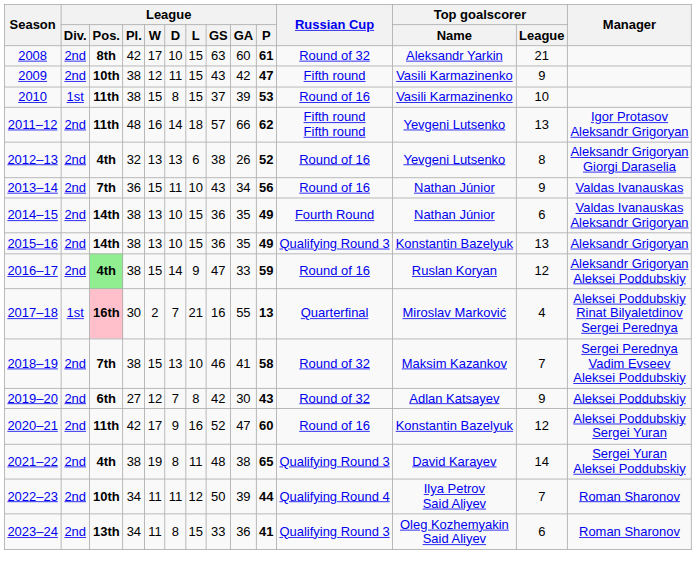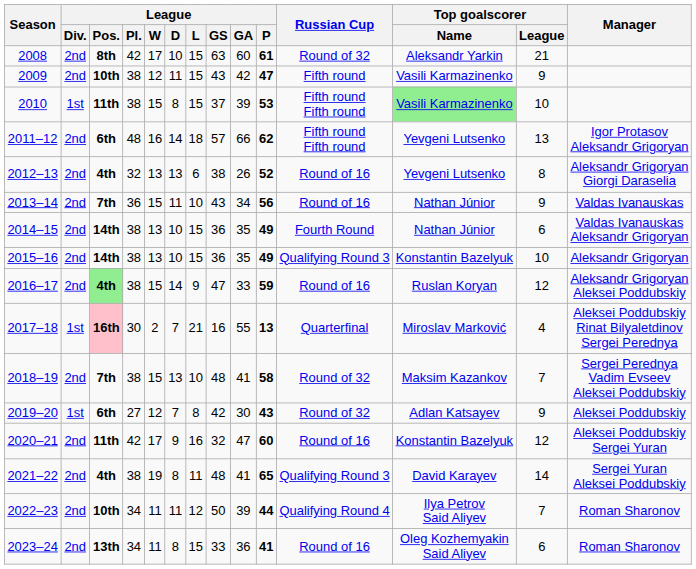(335, 96) Round of 16 -> (335, 104) Fifth round Fifth round
(454, 96) no background -> (454, 104) lightgreen background
(106, 124) 11th -> (106, 139) 6th
(542, 243) 13 -> (542, 258) 10
(218, 363) 46 -> (218, 378) 48
(75, 398) 2nd -> (75, 413) 1st
(218, 426) 52 -> (218, 441) 32
(243, 461) 38 -> (243, 476) 41
(335, 531) Qualifying Round 3 -> (335, 546) Round of 16
